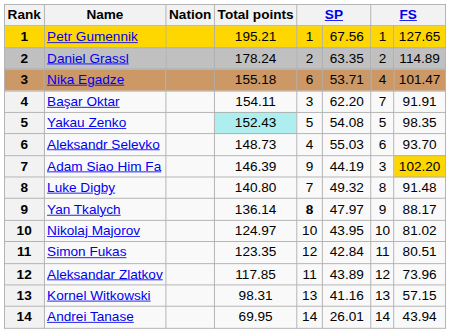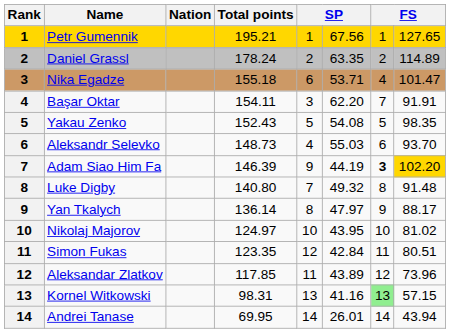(256, 123) paleturquoise background -> (256, 123) no background
(383, 166) normal -> (383, 166) bold
(310, 209) bold -> (310, 209) normal
(383, 295) no background -> (383, 295) lightgreen background
